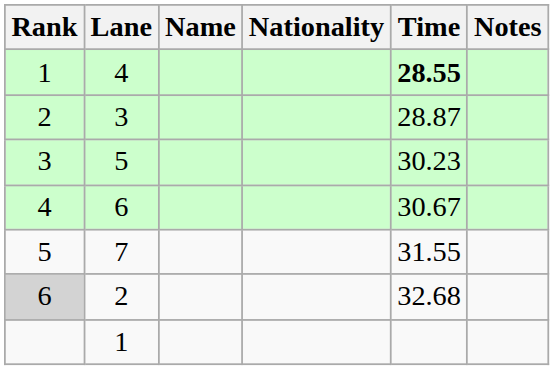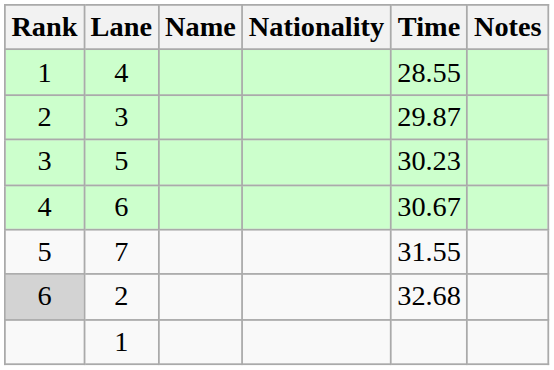(429, 71) bold -> (429, 71) normal
(429, 116) 28.87 -> (429, 116) 29.87
